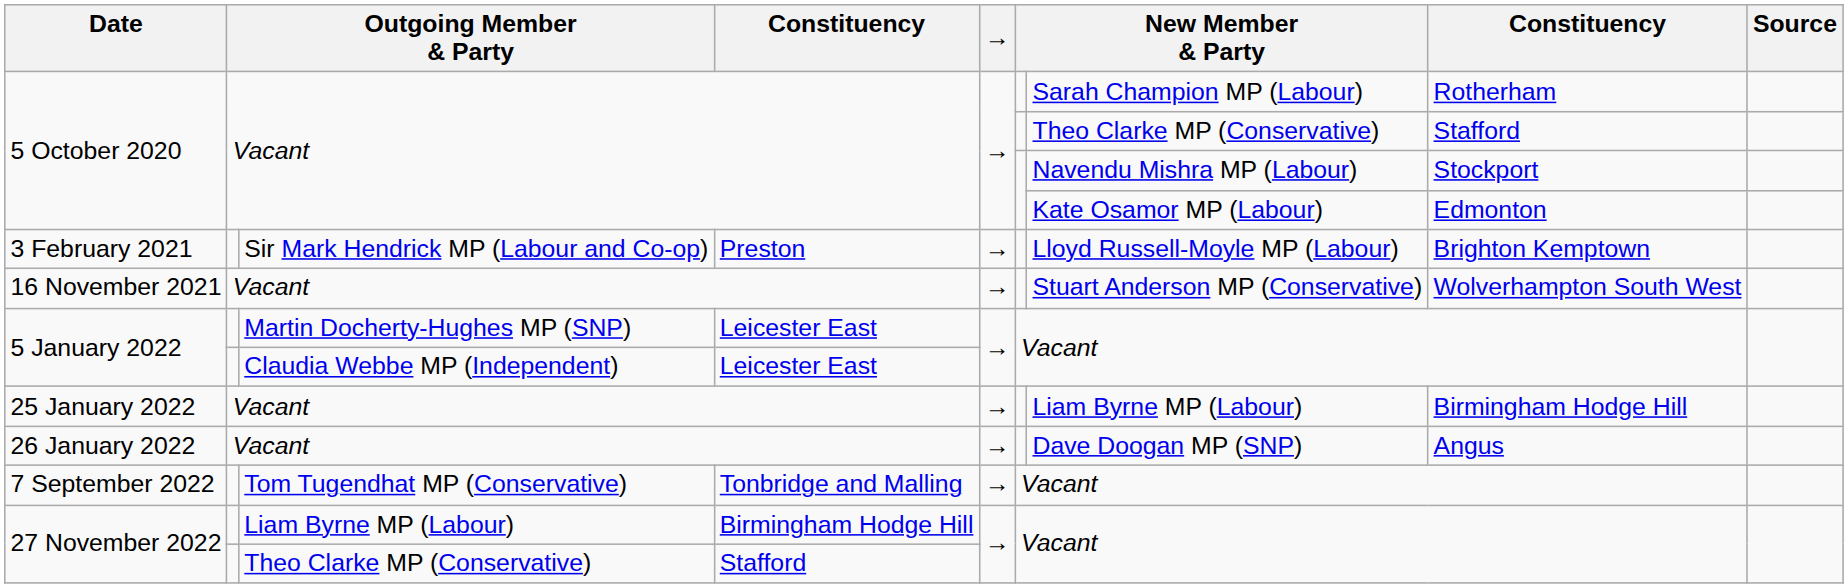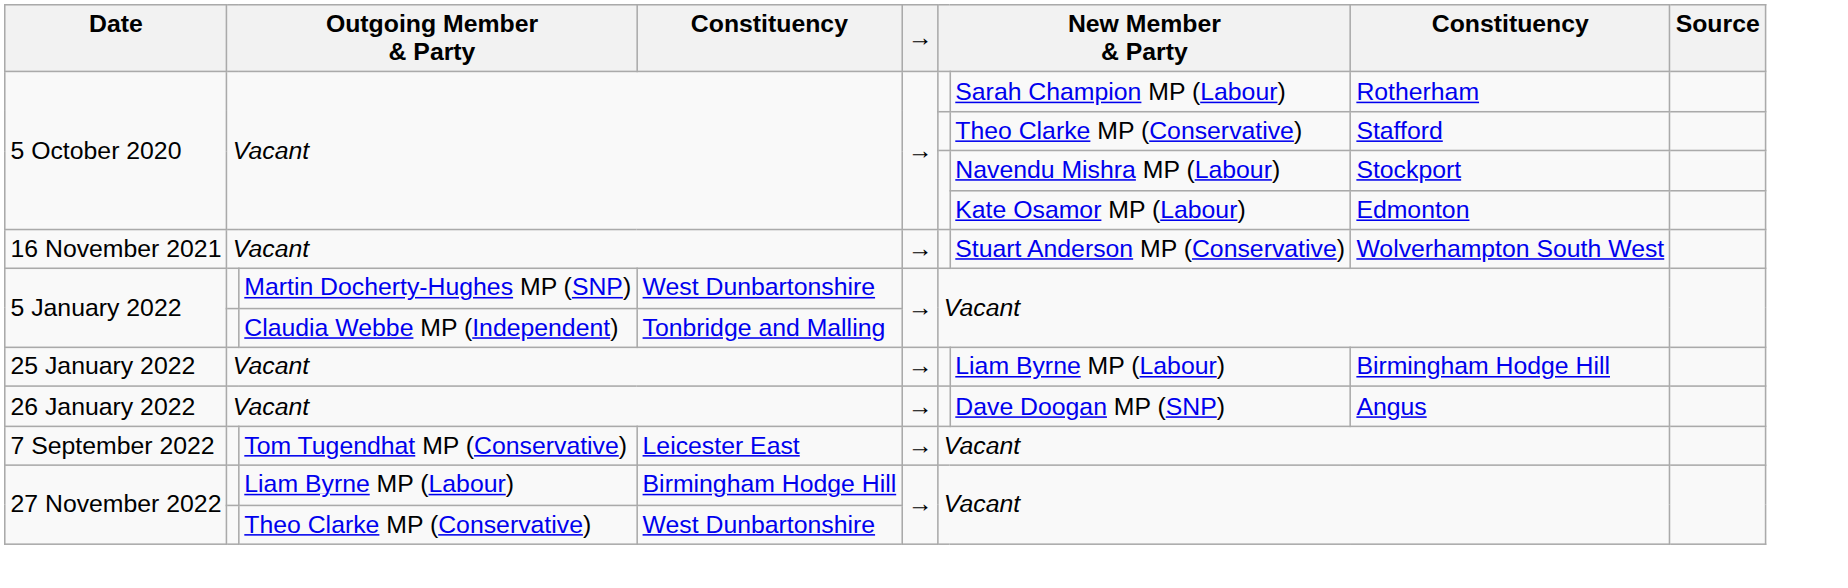- row: (101, 248)
(798, 327) Leicester East -> (759, 288) West Dunbartonshire
(798, 366) Leicester East -> (764, 327) Tonbridge and Malling
(841, 484) Tonbridge and Malling -> (721, 445) Leicester East
(763, 563) Stafford -> (759, 524) West Dunbartonshire
